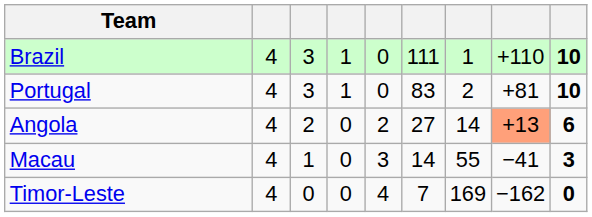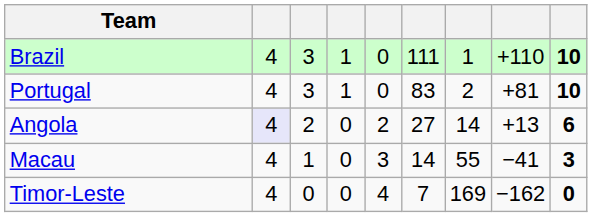(271, 125) no background -> (271, 125) lavender background
(521, 125) lightsalmon background -> (521, 125) no background
